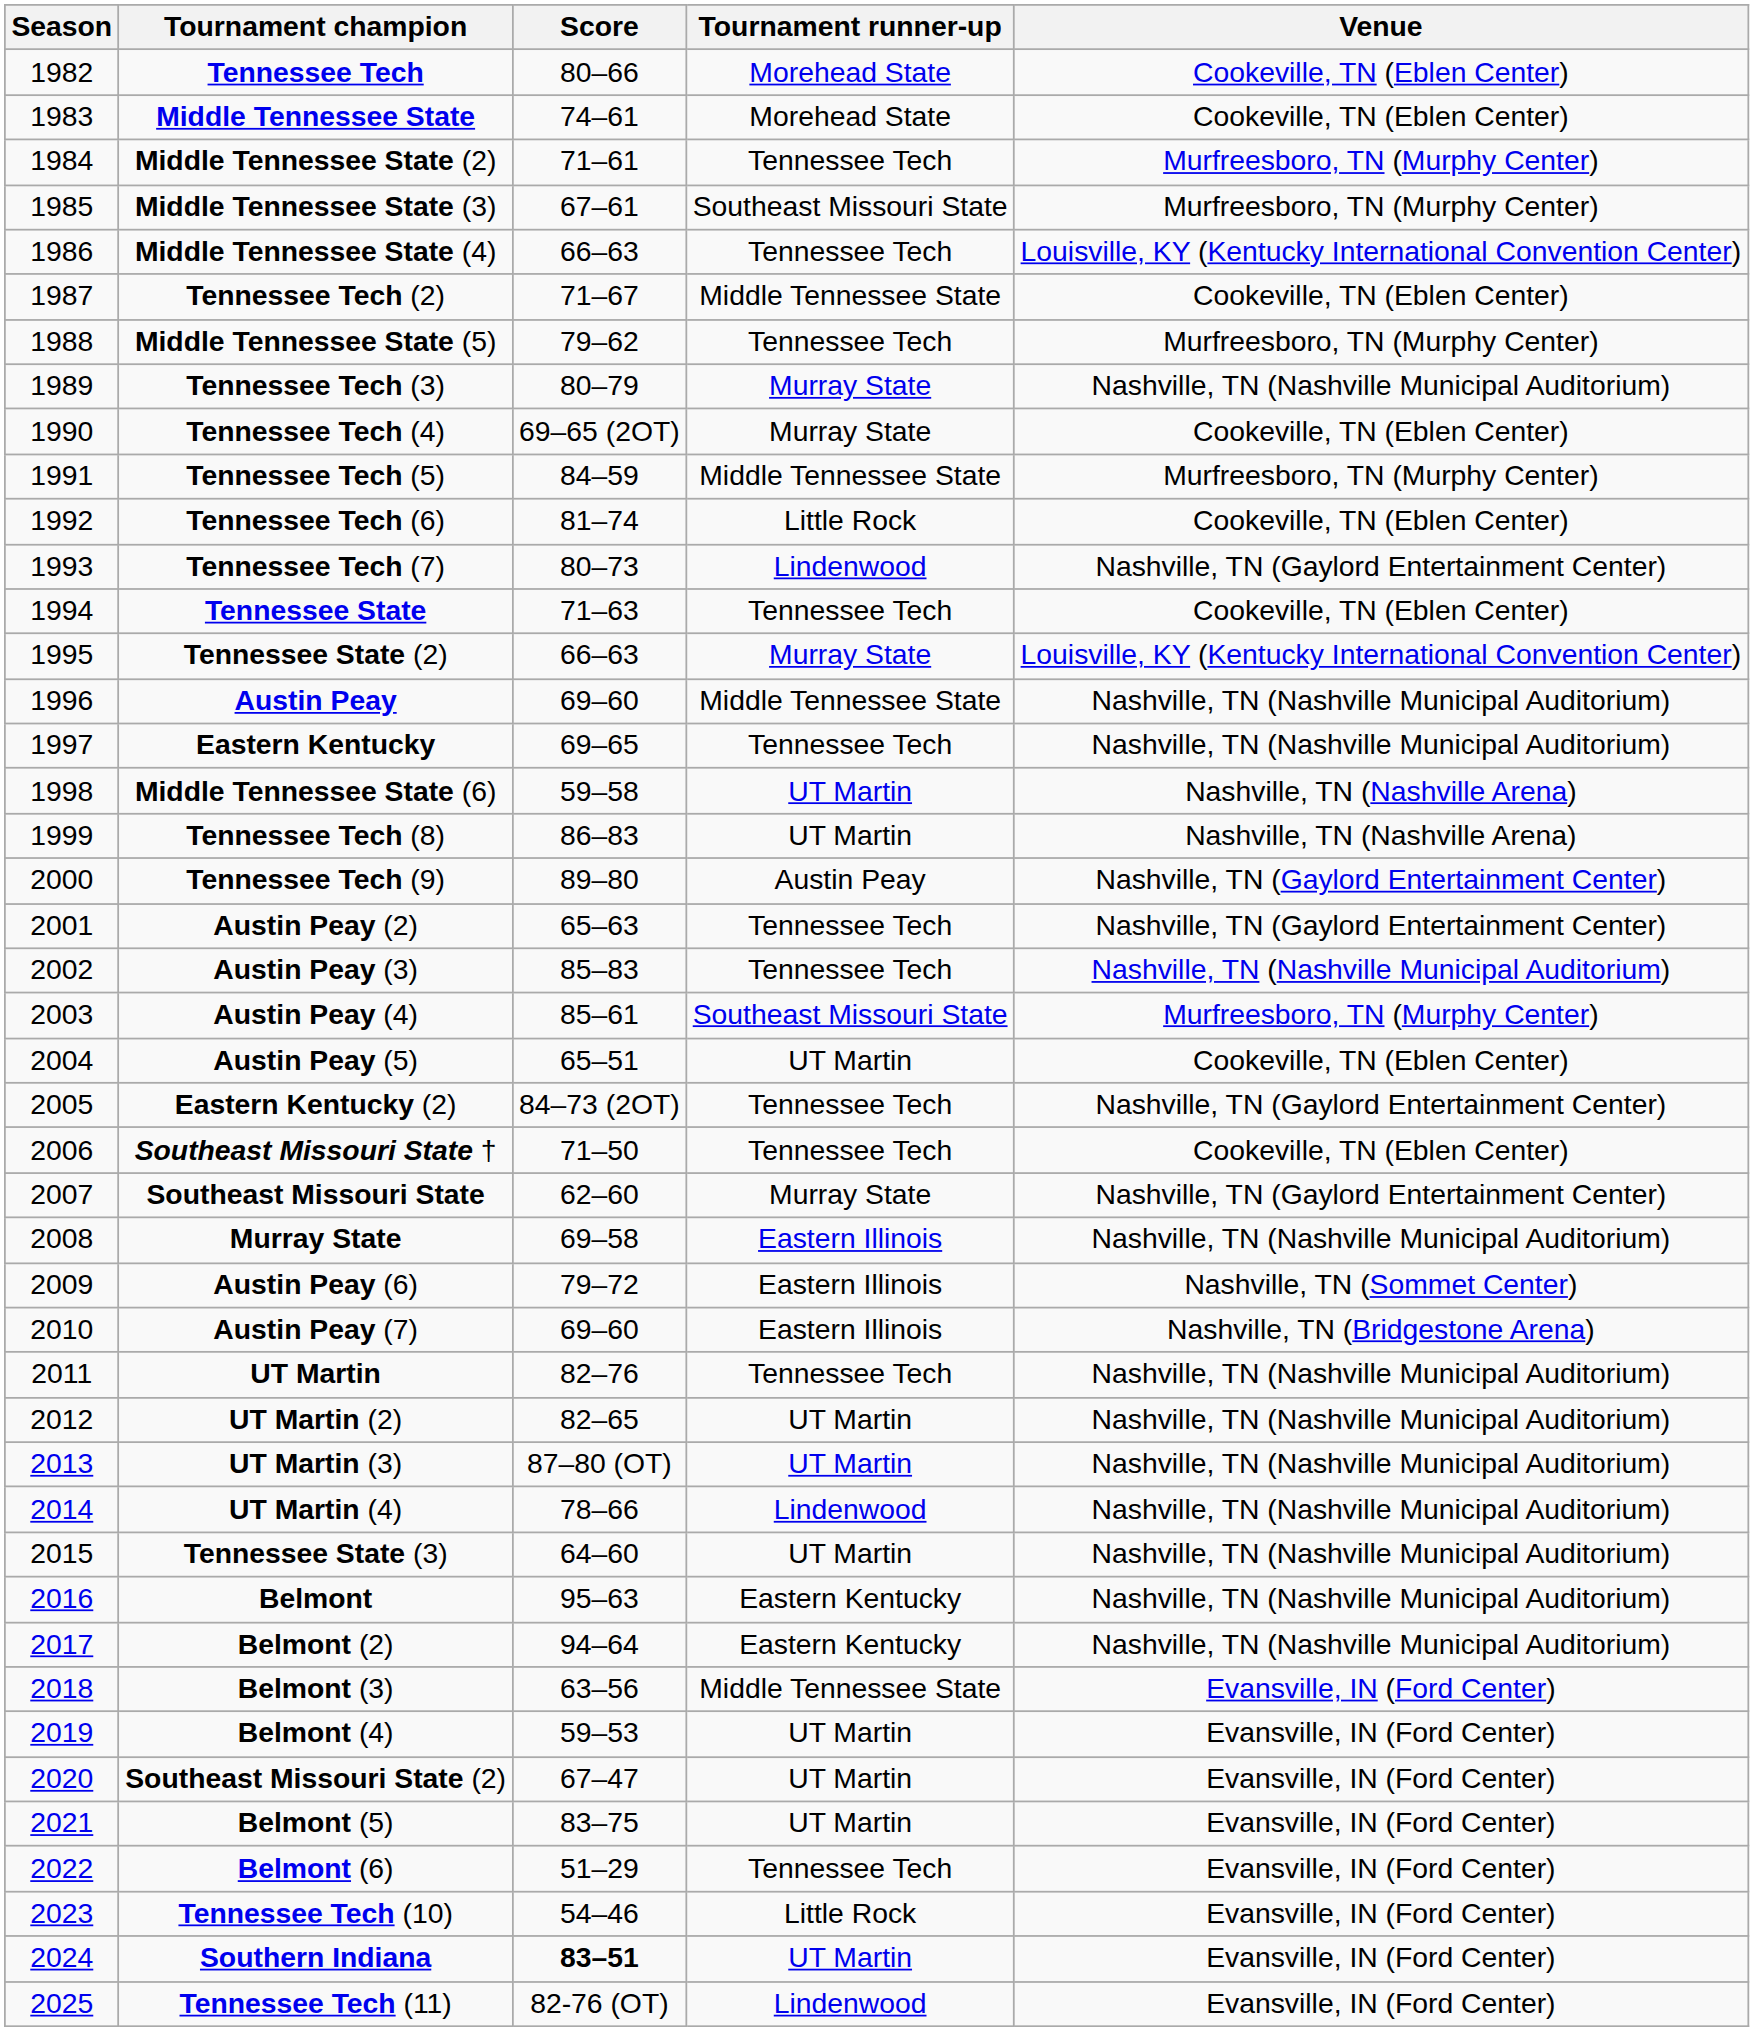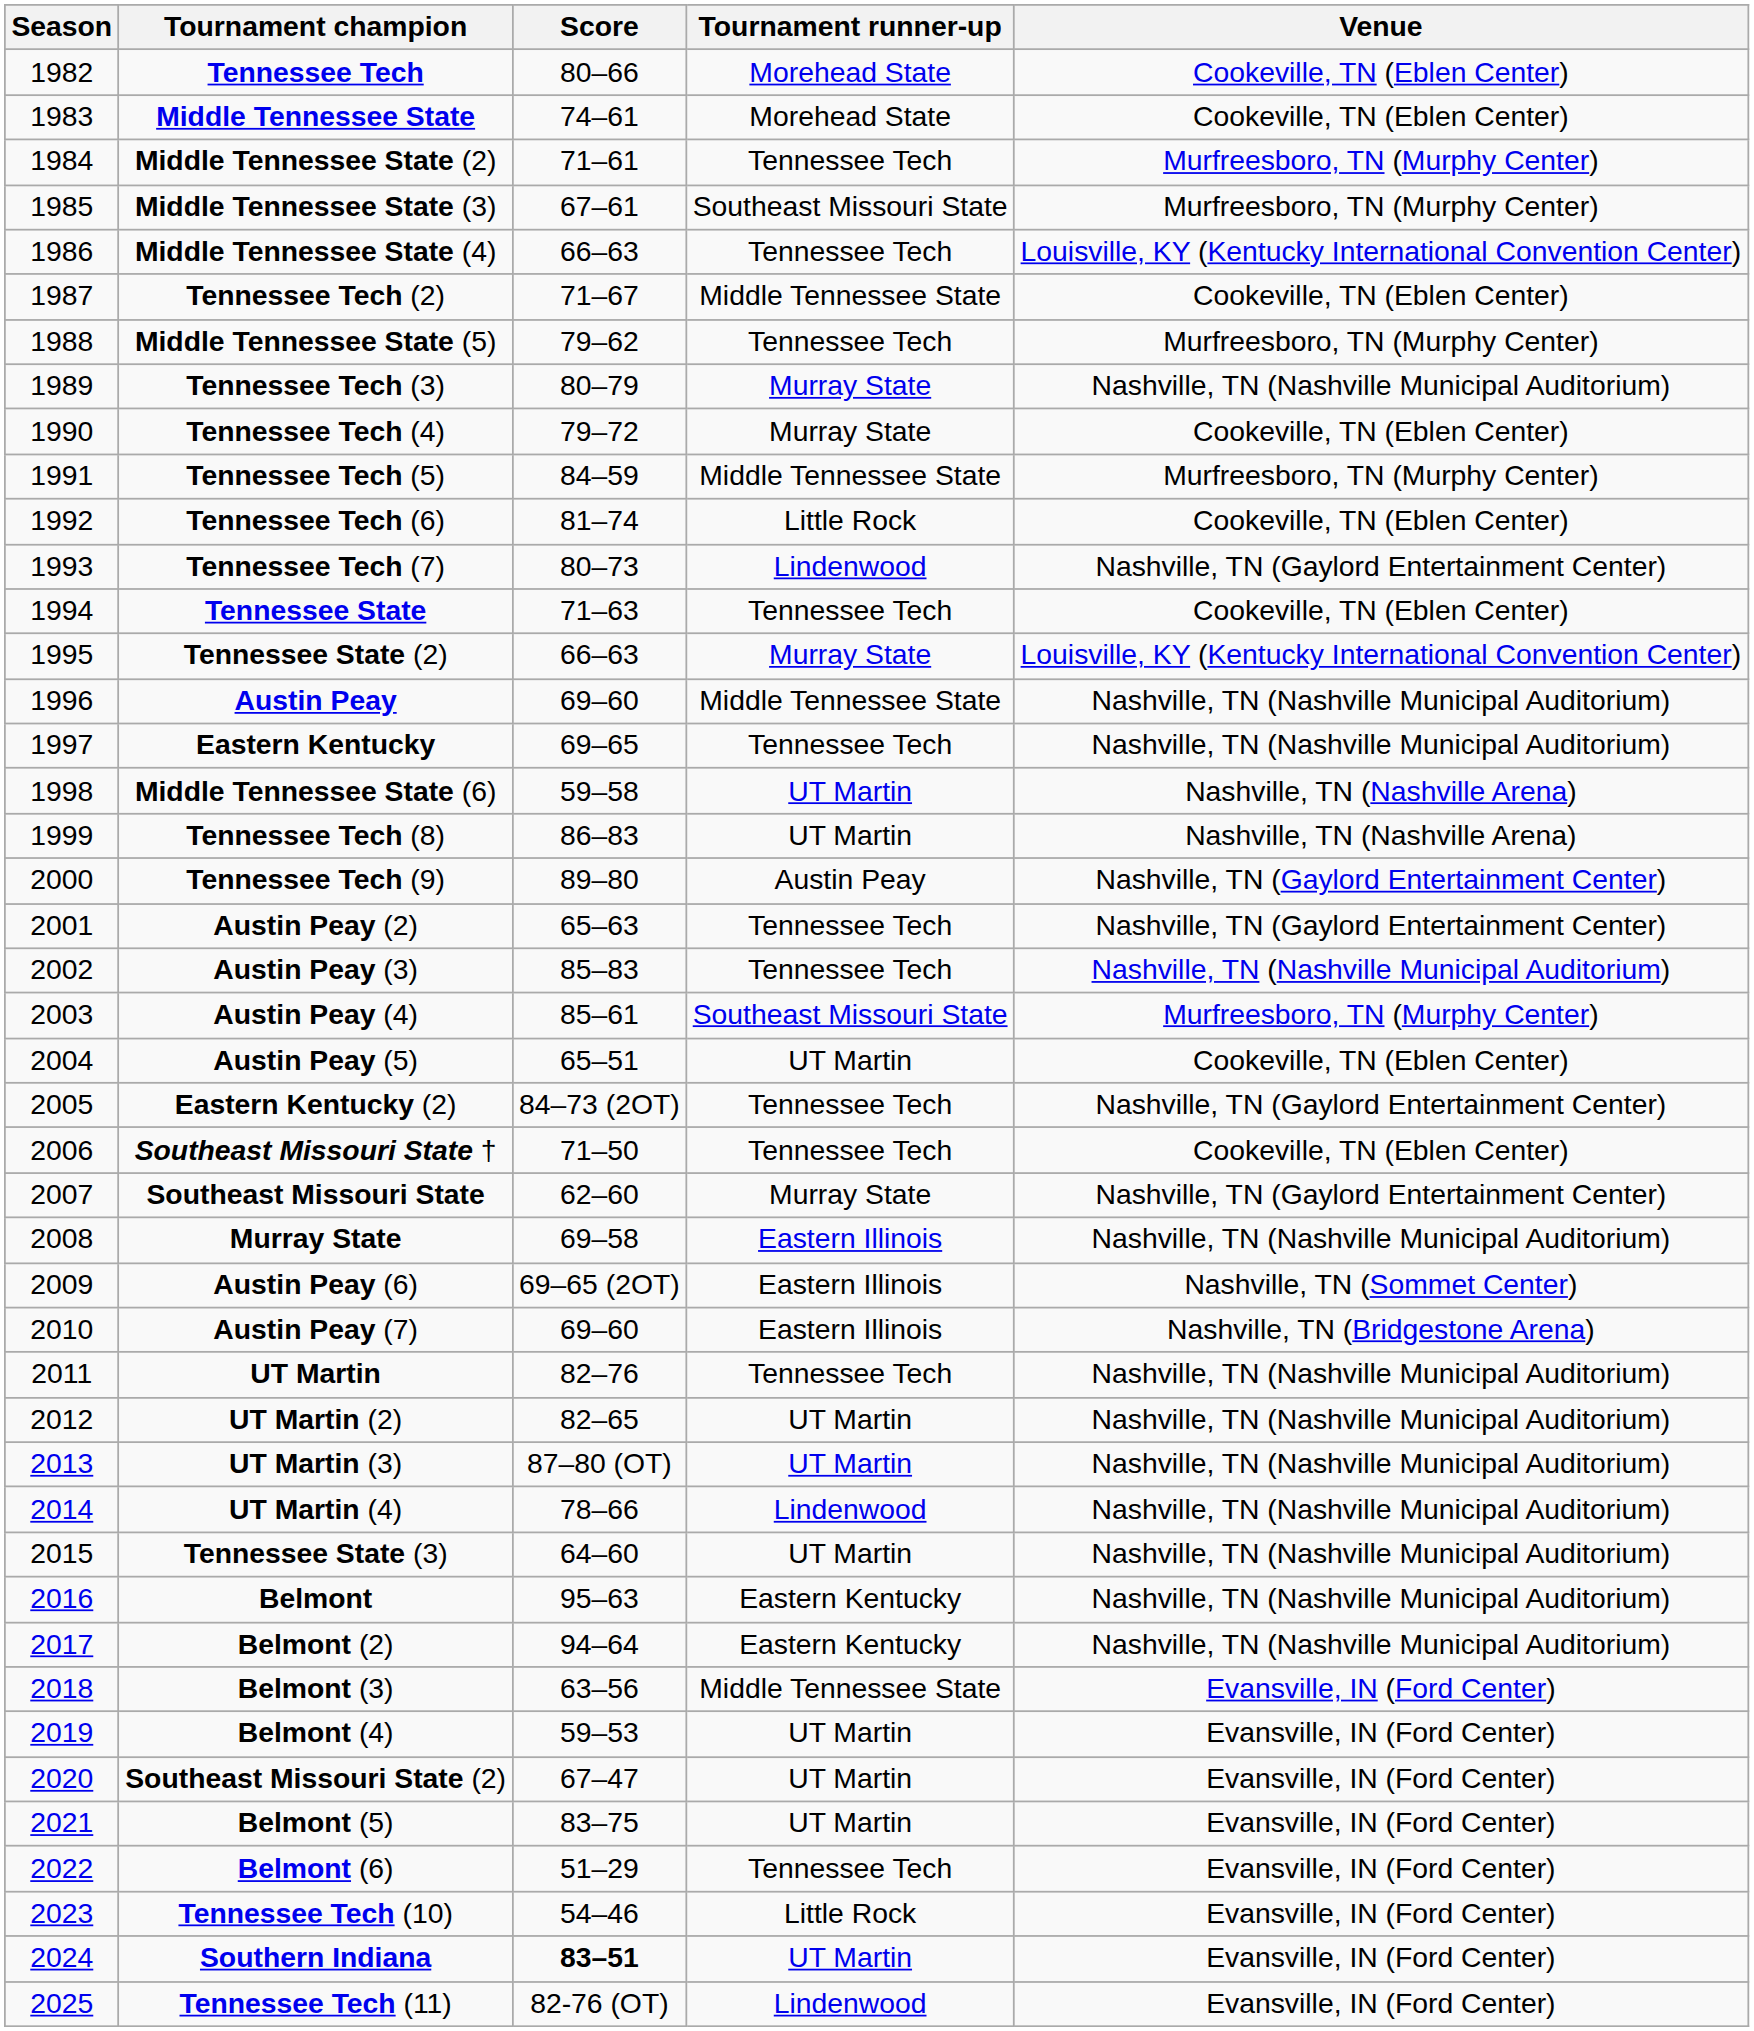(599, 431) 69–65 (2OT) -> (599, 431) 79–72
(599, 1284) 79–72 -> (599, 1284) 69–65 (2OT)
